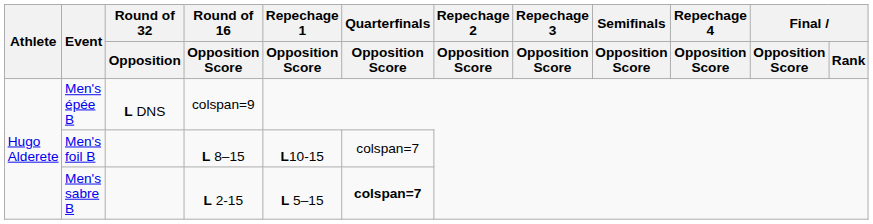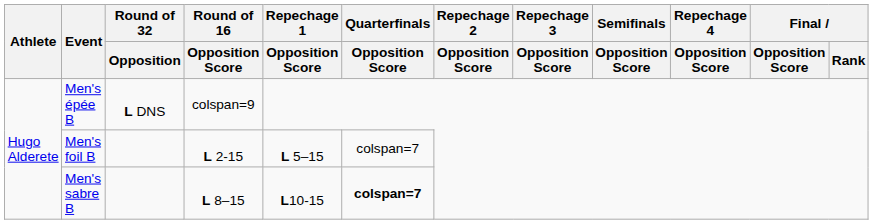(223, 157) L 8–15 -> (223, 157) L 2-15
(302, 157) L10-15 -> (302, 157) L 5–15
(223, 201) L 2-15 -> (223, 201) L 8–15
(302, 201) L 5–15 -> (302, 201) L10-15
